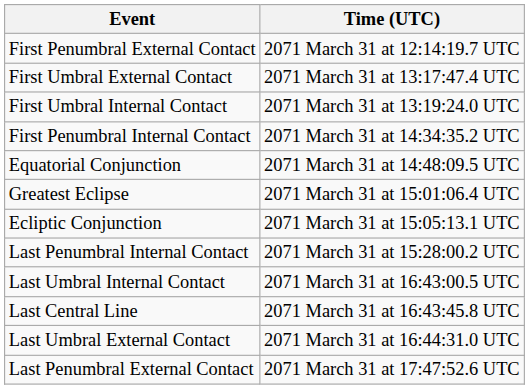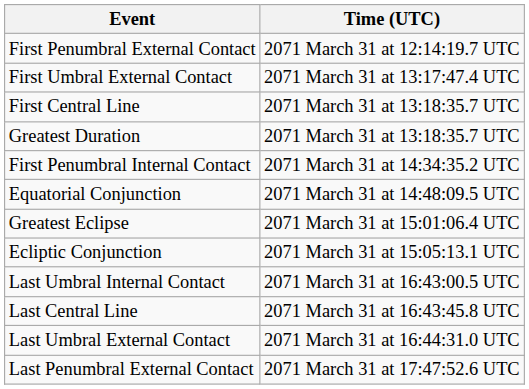+ row: (74, 106)
+ row: (74, 135)
- row: (118, 106)
- row: (129, 252)
